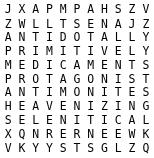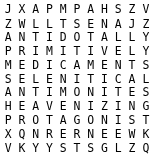(77, 79) P R O T A G O N I S T -> (77, 79) S E L E N I T I C A L
(77, 120) S E L E N I T I C A L -> (77, 120) P R O T A G O N I S T
